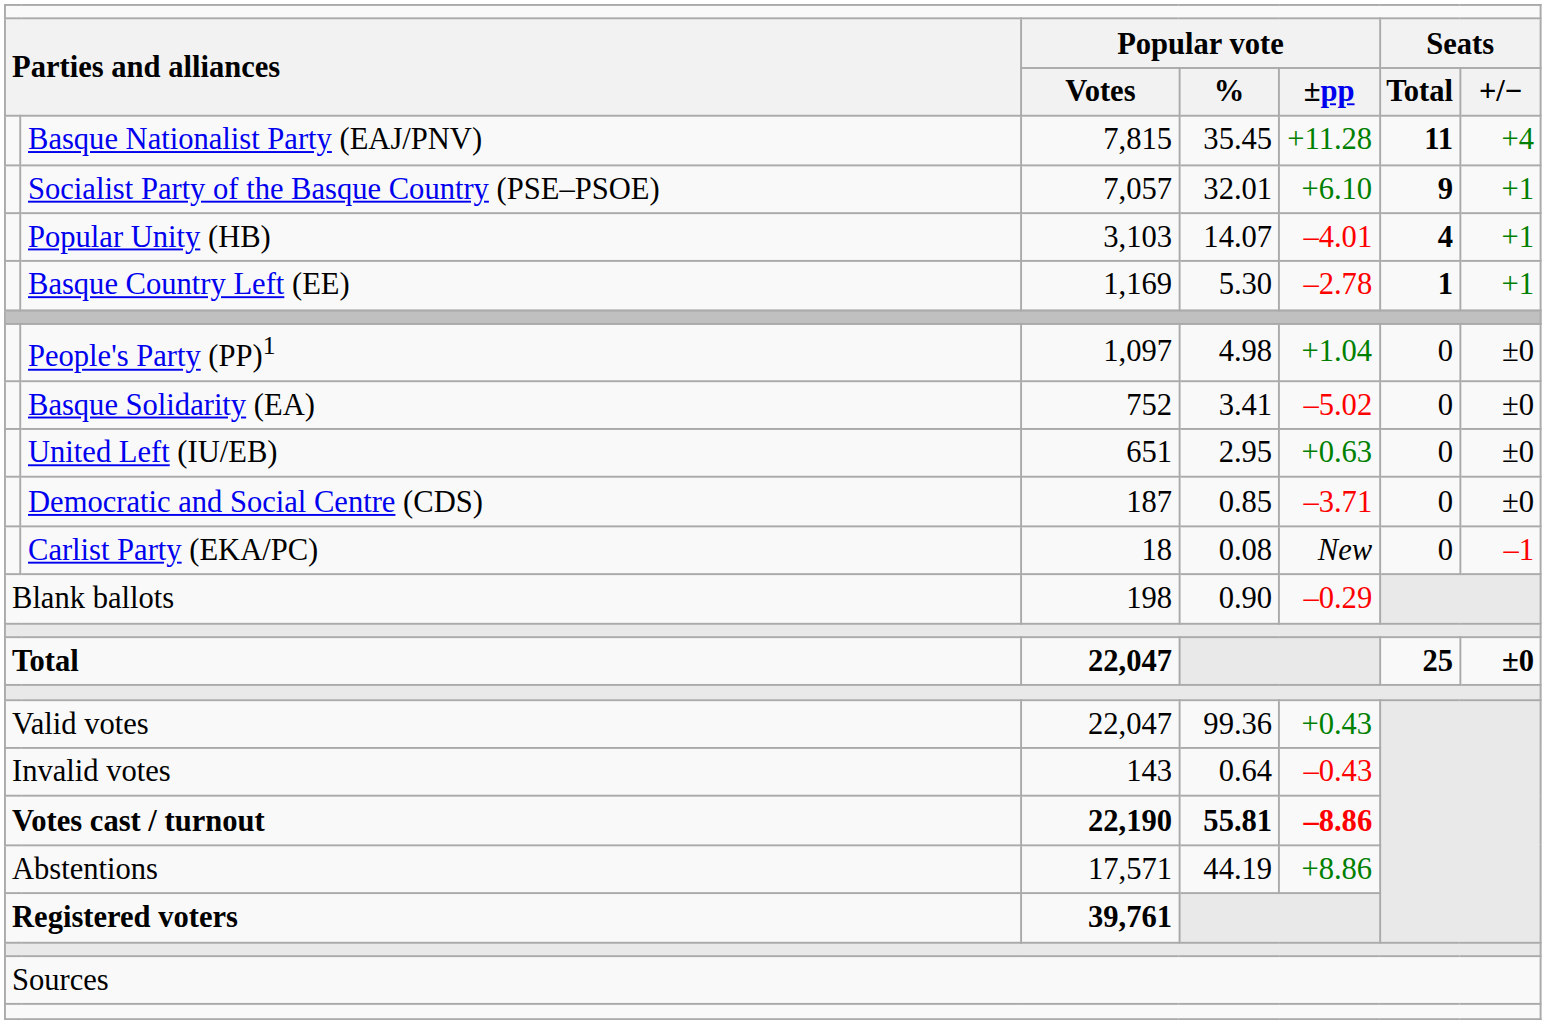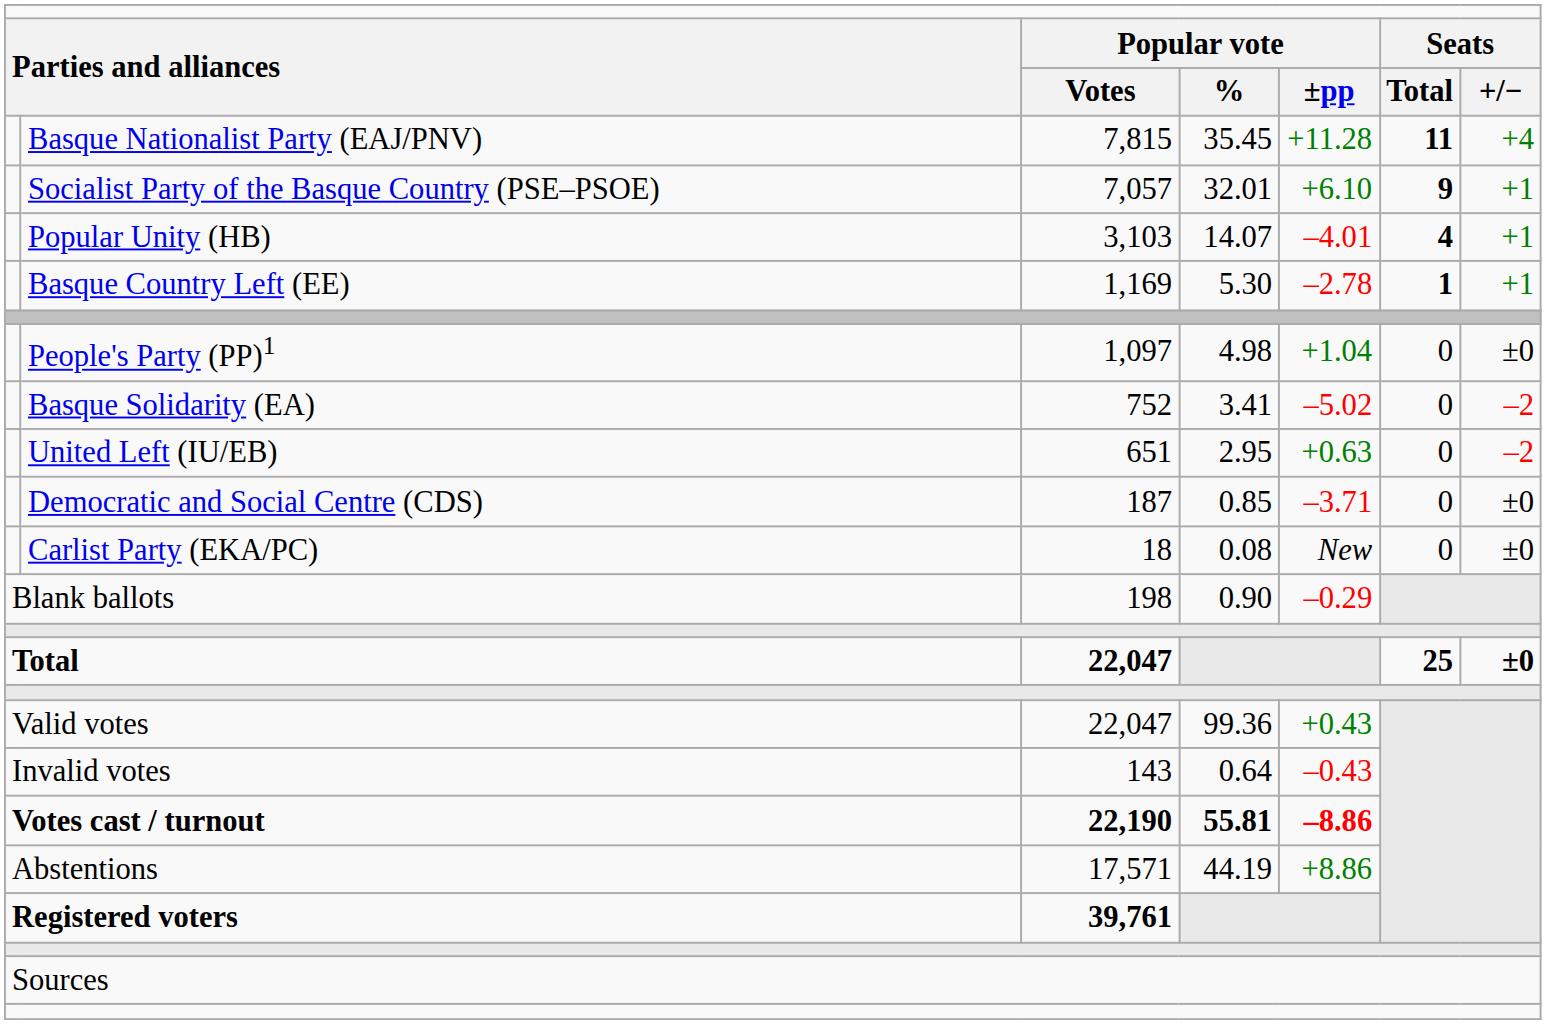(1518, 404) ±0 -> (1519, 404) –2
(1518, 452) ±0 -> (1519, 452) –2
(1519, 549) –1 -> (1518, 549) ±0
